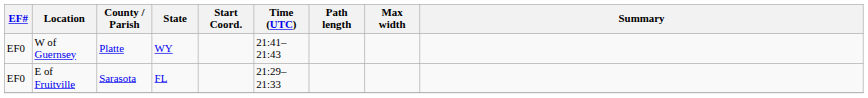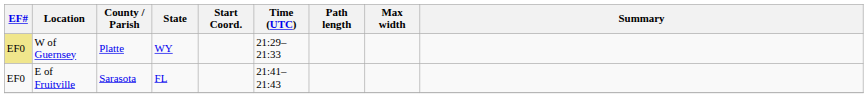(16, 48) no background -> (16, 48) khaki background
(271, 48) 21:41–21:43 -> (271, 48) 21:29–21:33
(271, 78) 21:29–21:33 -> (271, 78) 21:41–21:43
